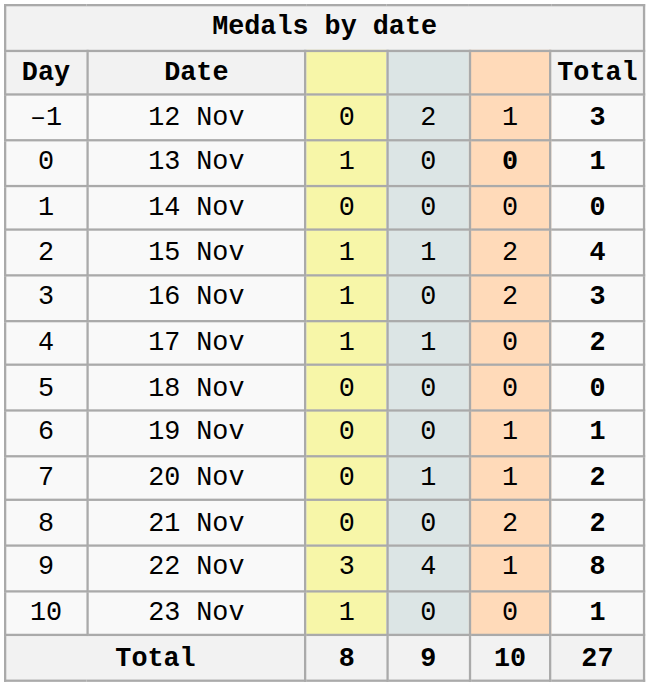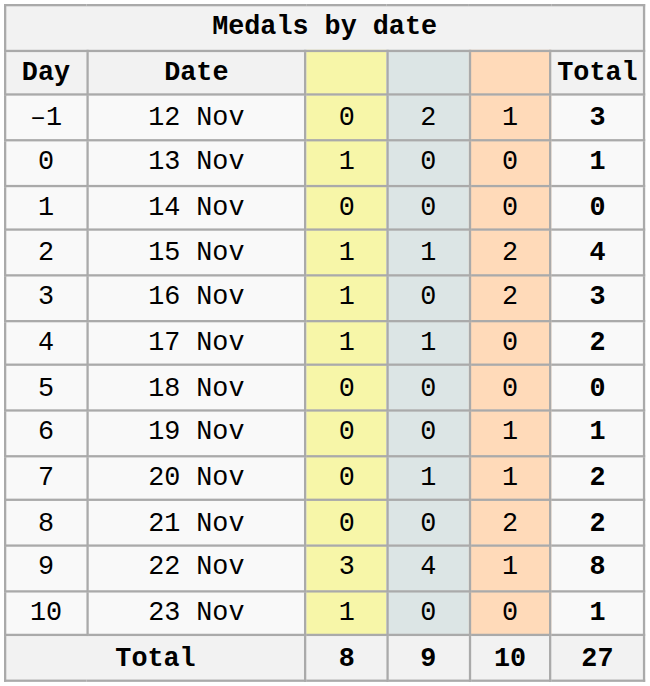(510, 162) bold -> (510, 162) normal
